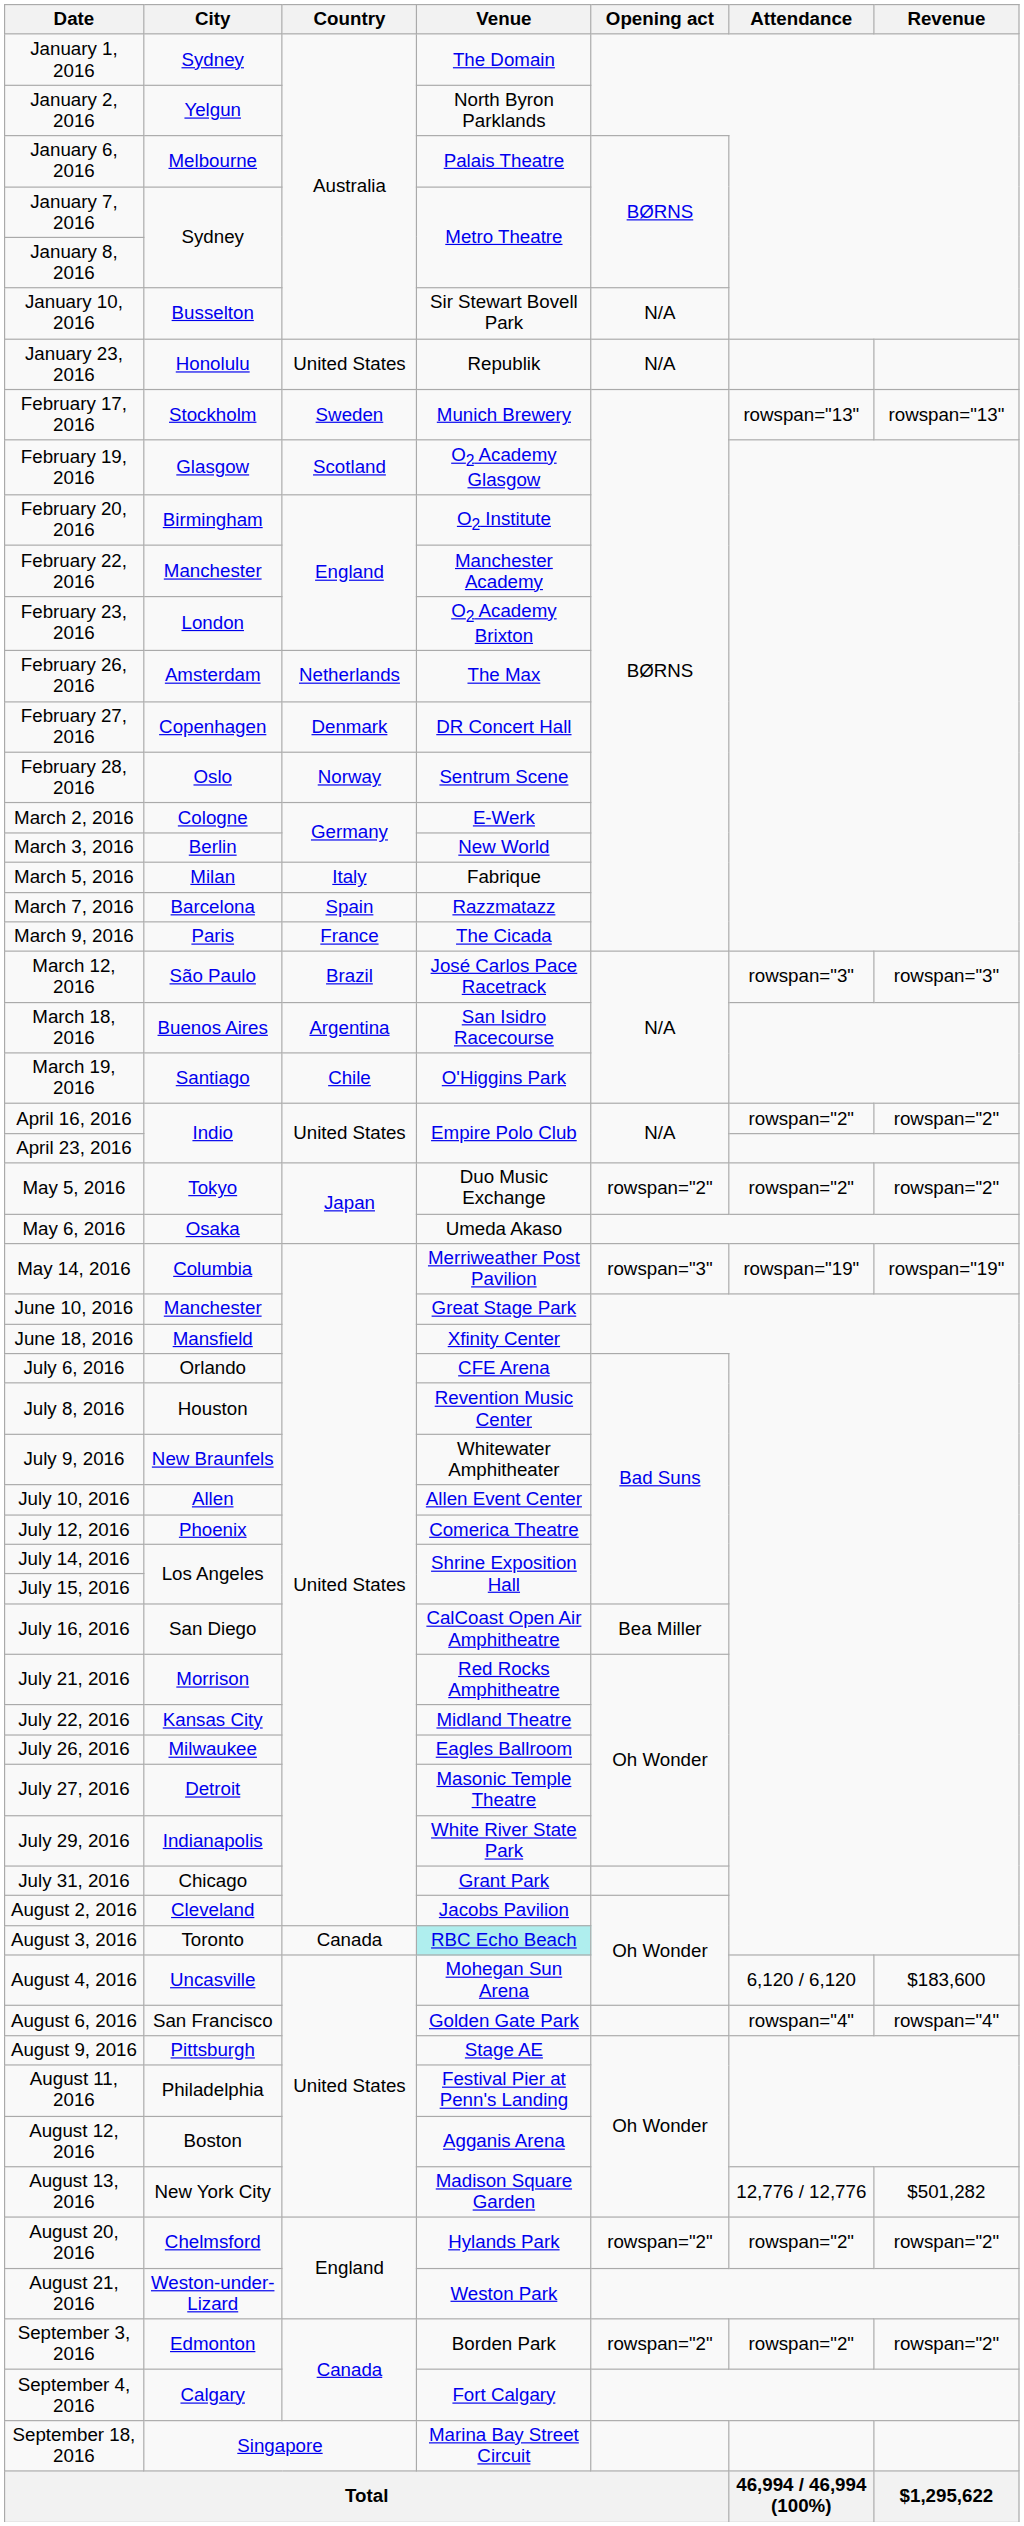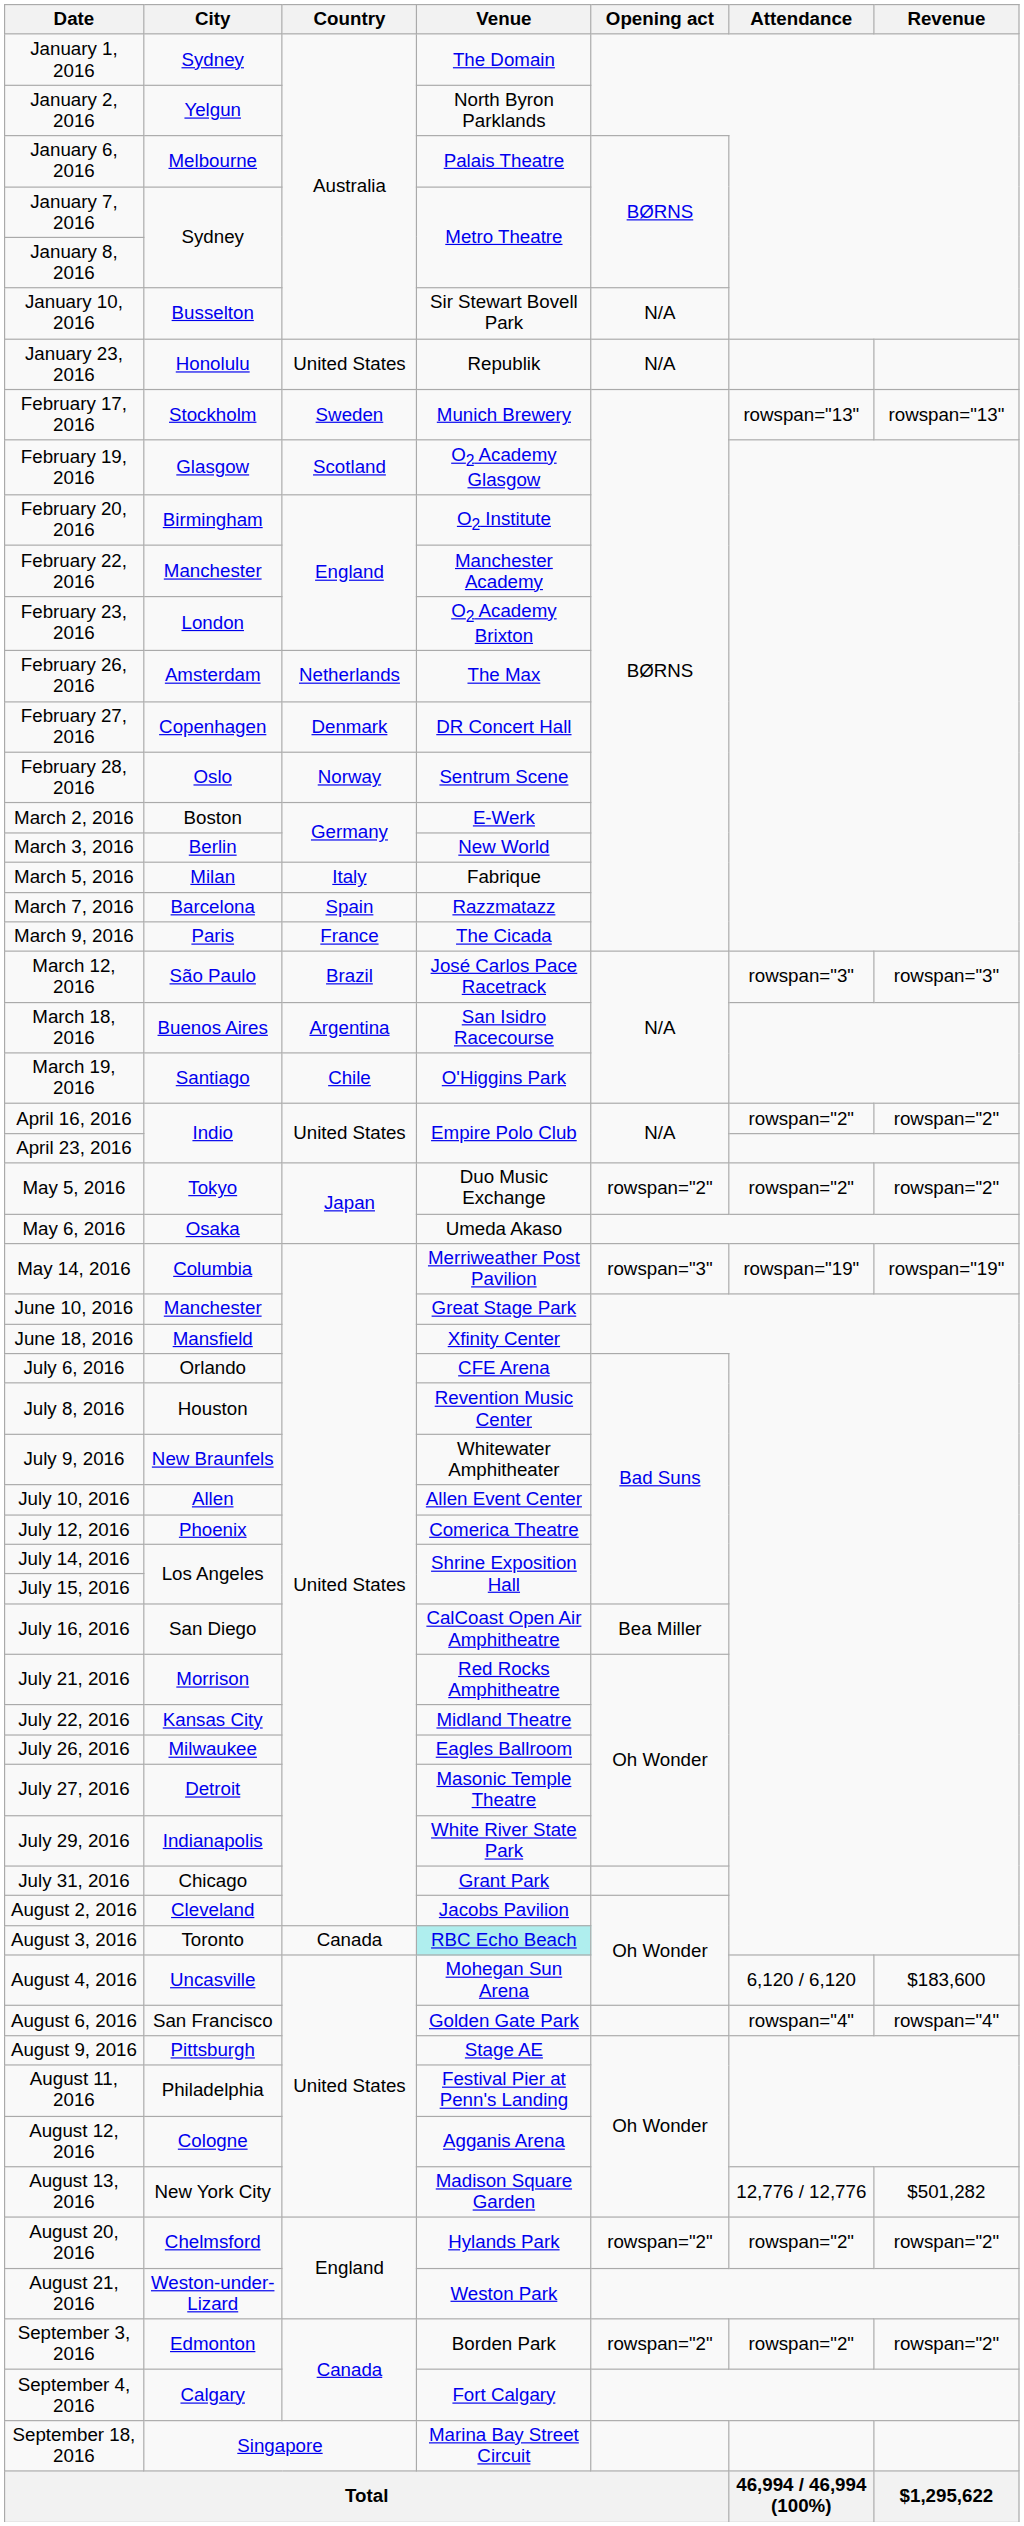(213, 817) Cologne -> (213, 817) Boston
(213, 2141) Boston -> (213, 2141) Cologne
